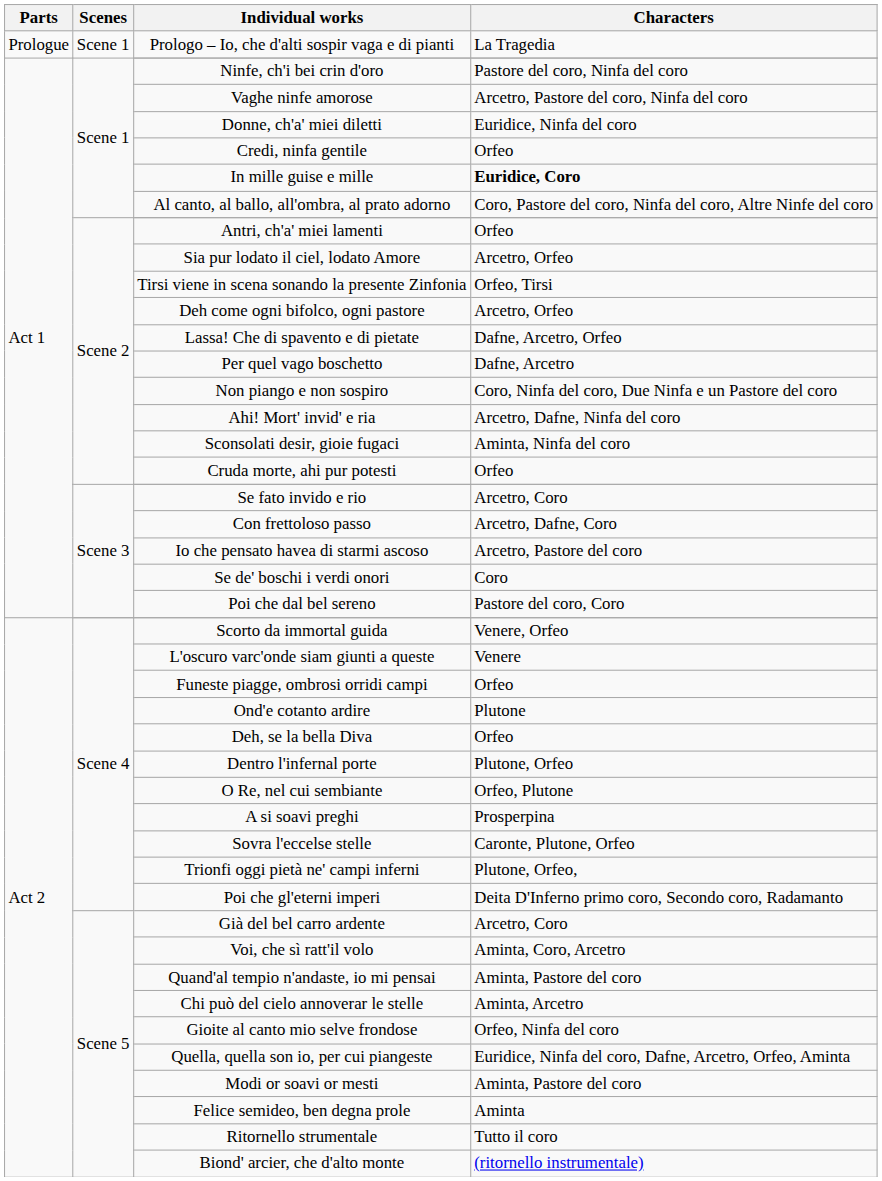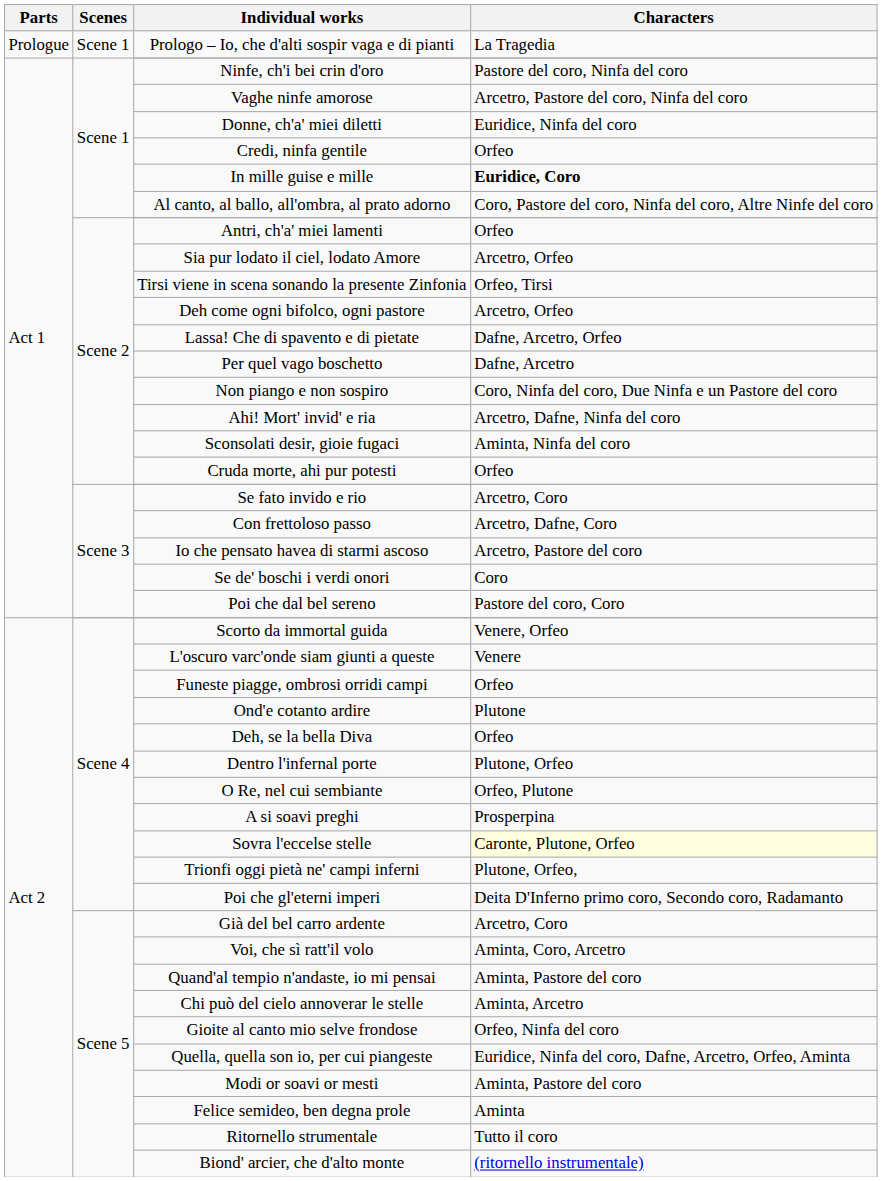(555, 843) no background -> (555, 843) lightyellow background
